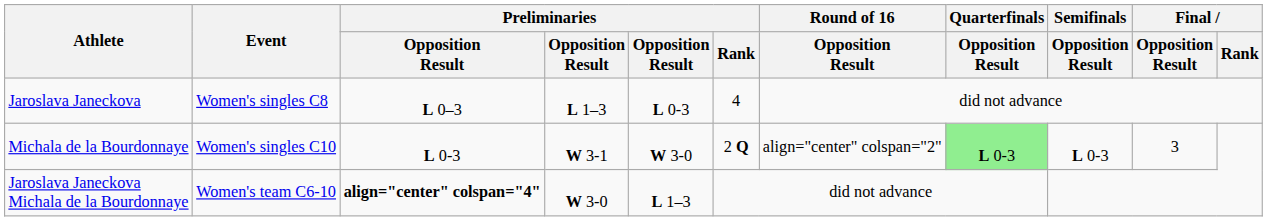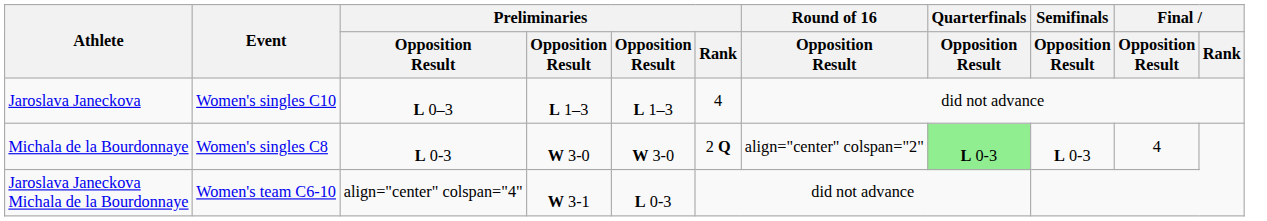(262, 100) Women's singles C8 -> (266, 100) Women's singles C10
(671, 110) L 0-3 -> (653, 110) L 1–3
(266, 146) Women's singles C10 -> (262, 146) Women's singles C8
(587, 156) W 3-1 -> (569, 156) W 3-0
(1175, 146) 3 -> (1157, 146) 4
(442, 192) bold -> (433, 192) normal
(587, 202) W 3-0 -> (569, 202) W 3-1
(671, 202) L 1–3 -> (653, 202) L 0-3
